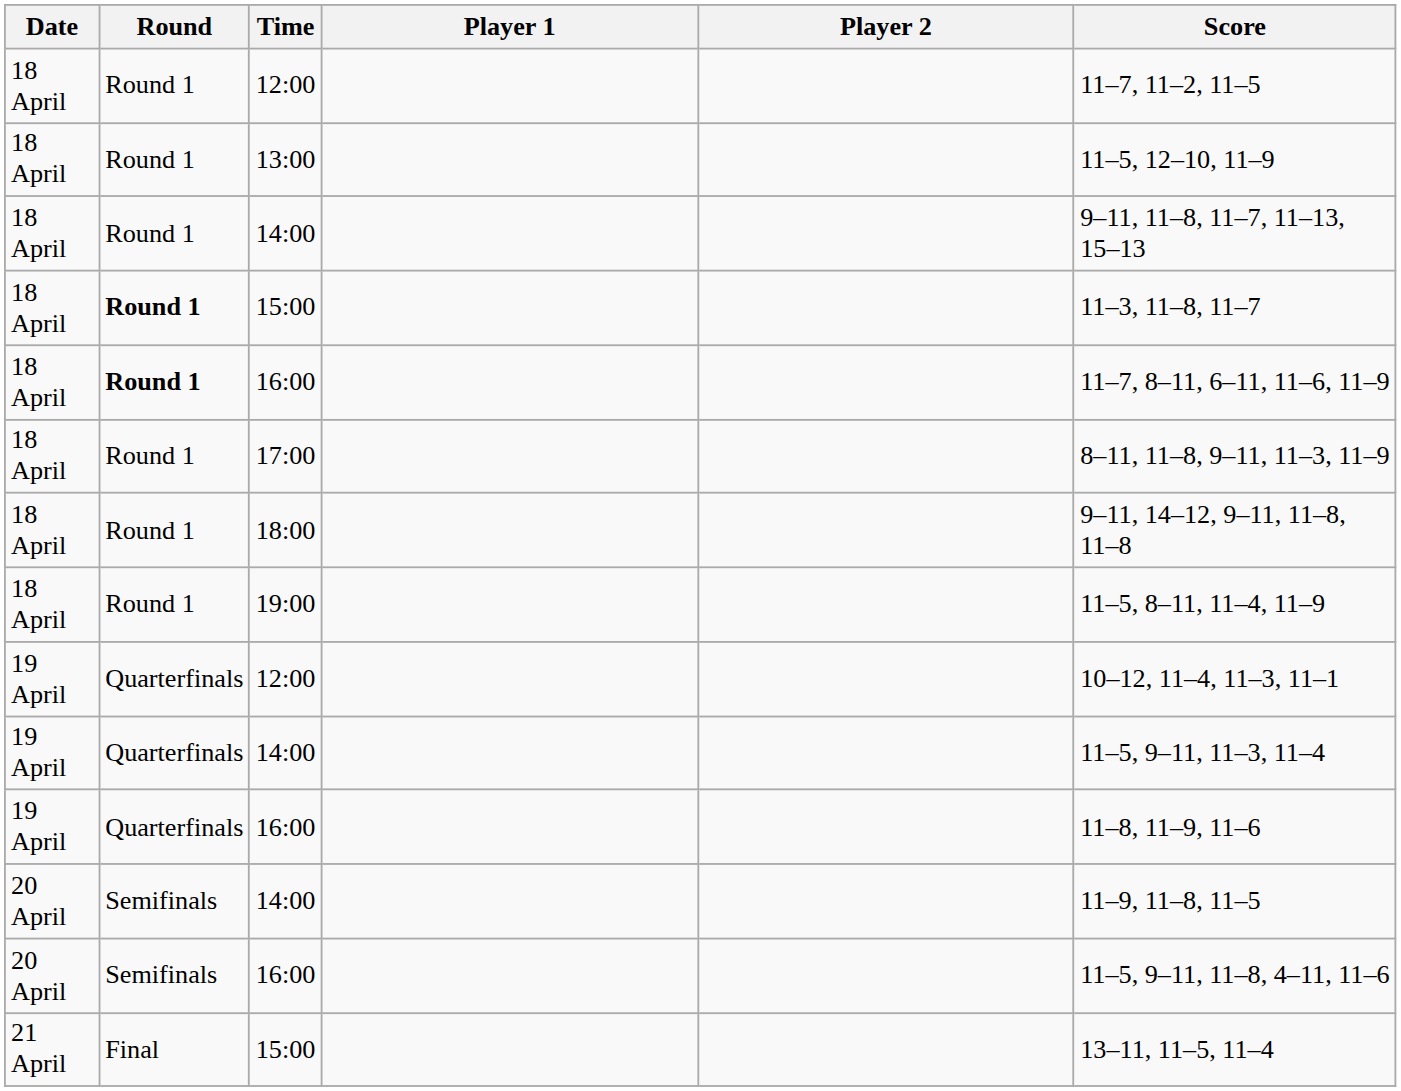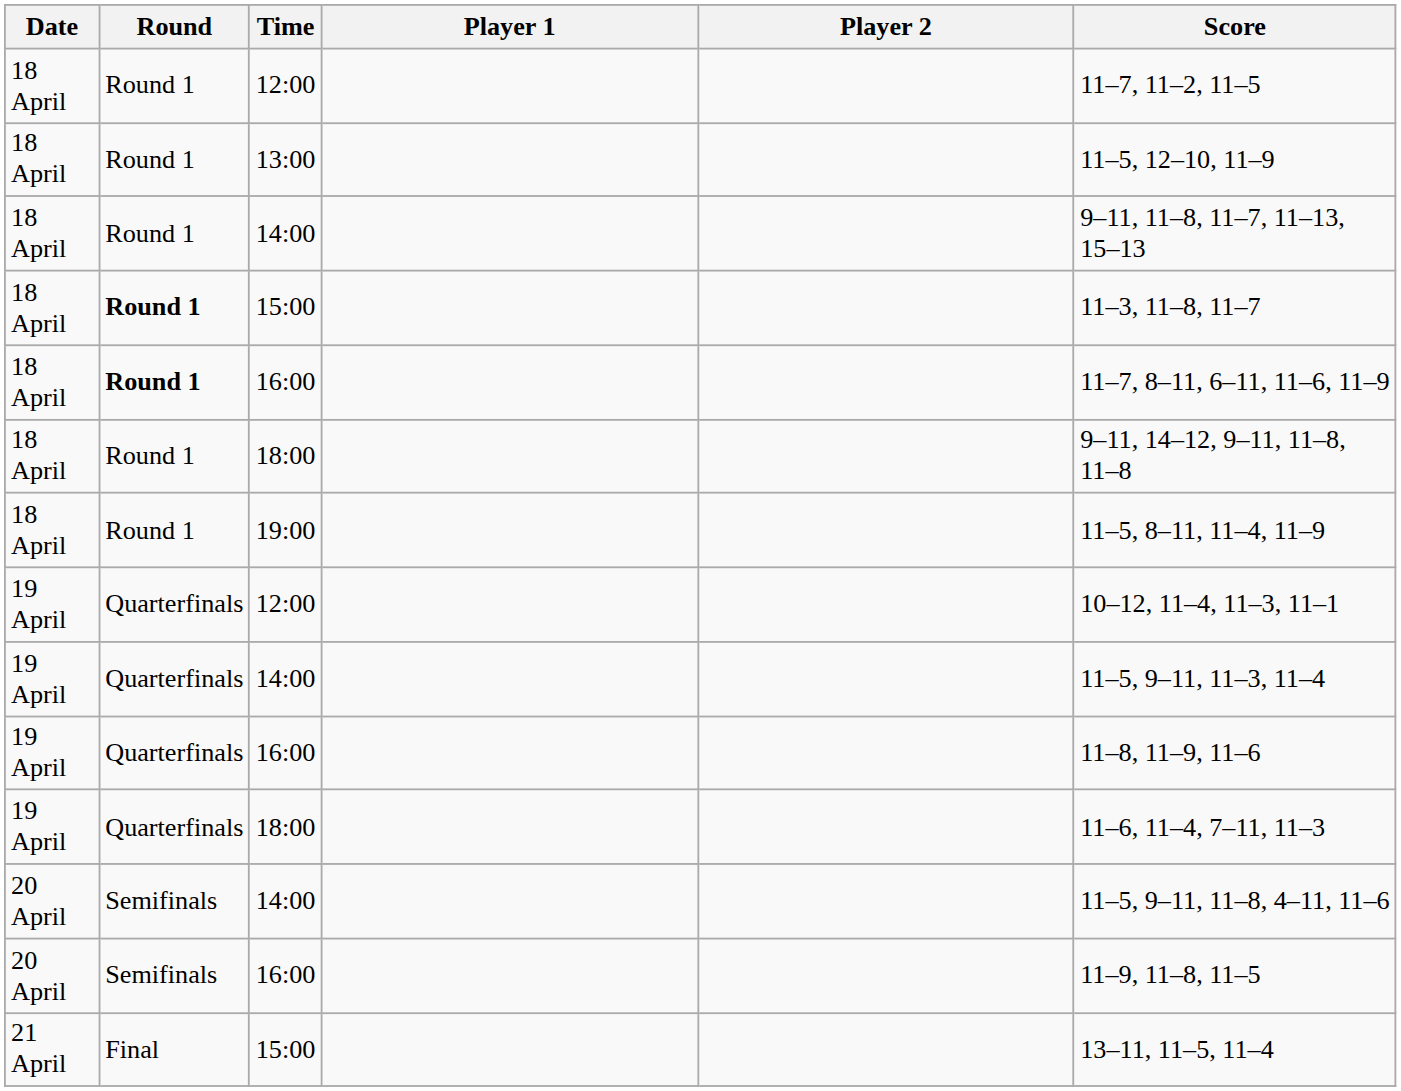- row: (39, 456)
+ row: (39, 826)
(1170, 901) 11–9, 11–8, 11–5 -> (1235, 901) 11–5, 9–11, 11–8, 4–11, 11–6
(1235, 975) 11–5, 9–11, 11–8, 4–11, 11–6 -> (1170, 975) 11–9, 11–8, 11–5
